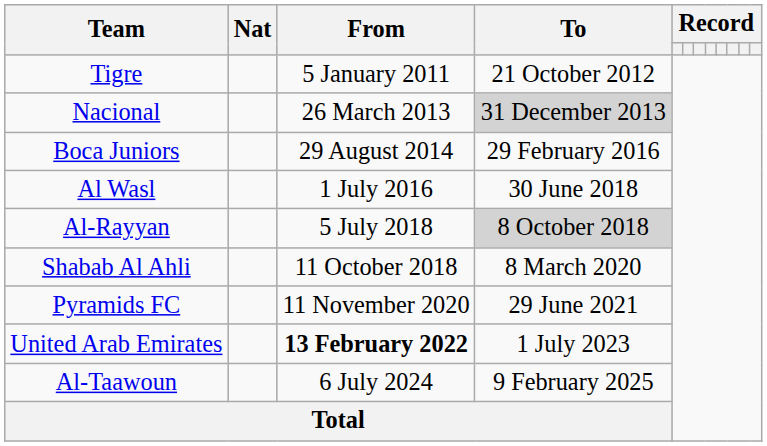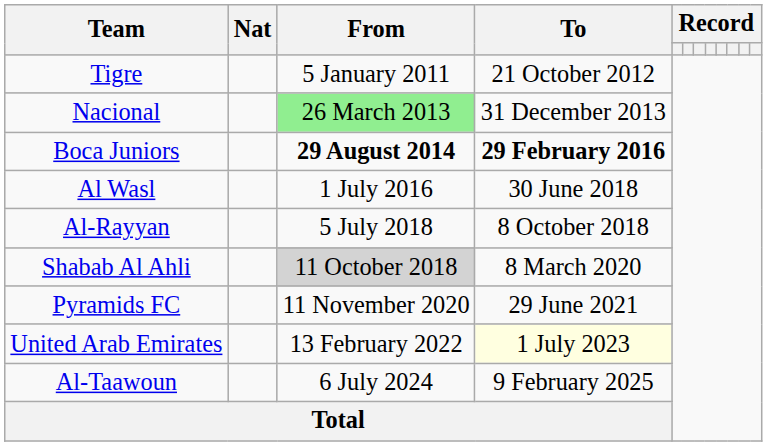(376, 112) no background -> (376, 112) lightgreen background
(573, 112) lightgrey background -> (573, 112) no background
(376, 150) normal -> (376, 150) bold
(573, 150) normal -> (573, 150) bold
(573, 227) lightgrey background -> (573, 227) no background
(376, 266) no background -> (376, 266) lightgrey background
(376, 343) bold -> (376, 343) normal
(573, 343) no background -> (573, 343) lightyellow background
